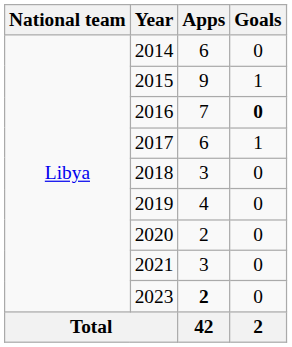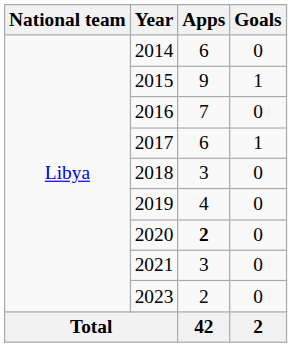(258, 111) bold -> (258, 111) normal
(204, 234) normal -> (204, 234) bold
(204, 296) bold -> (204, 296) normal
